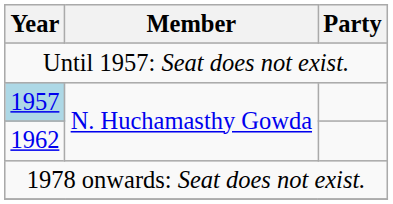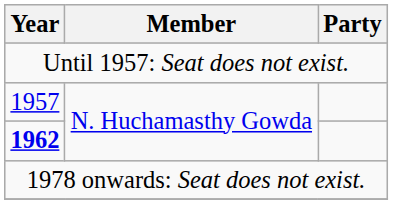(35, 101) lightblue background -> (35, 101) no background
(35, 140) normal -> (35, 140) bold
